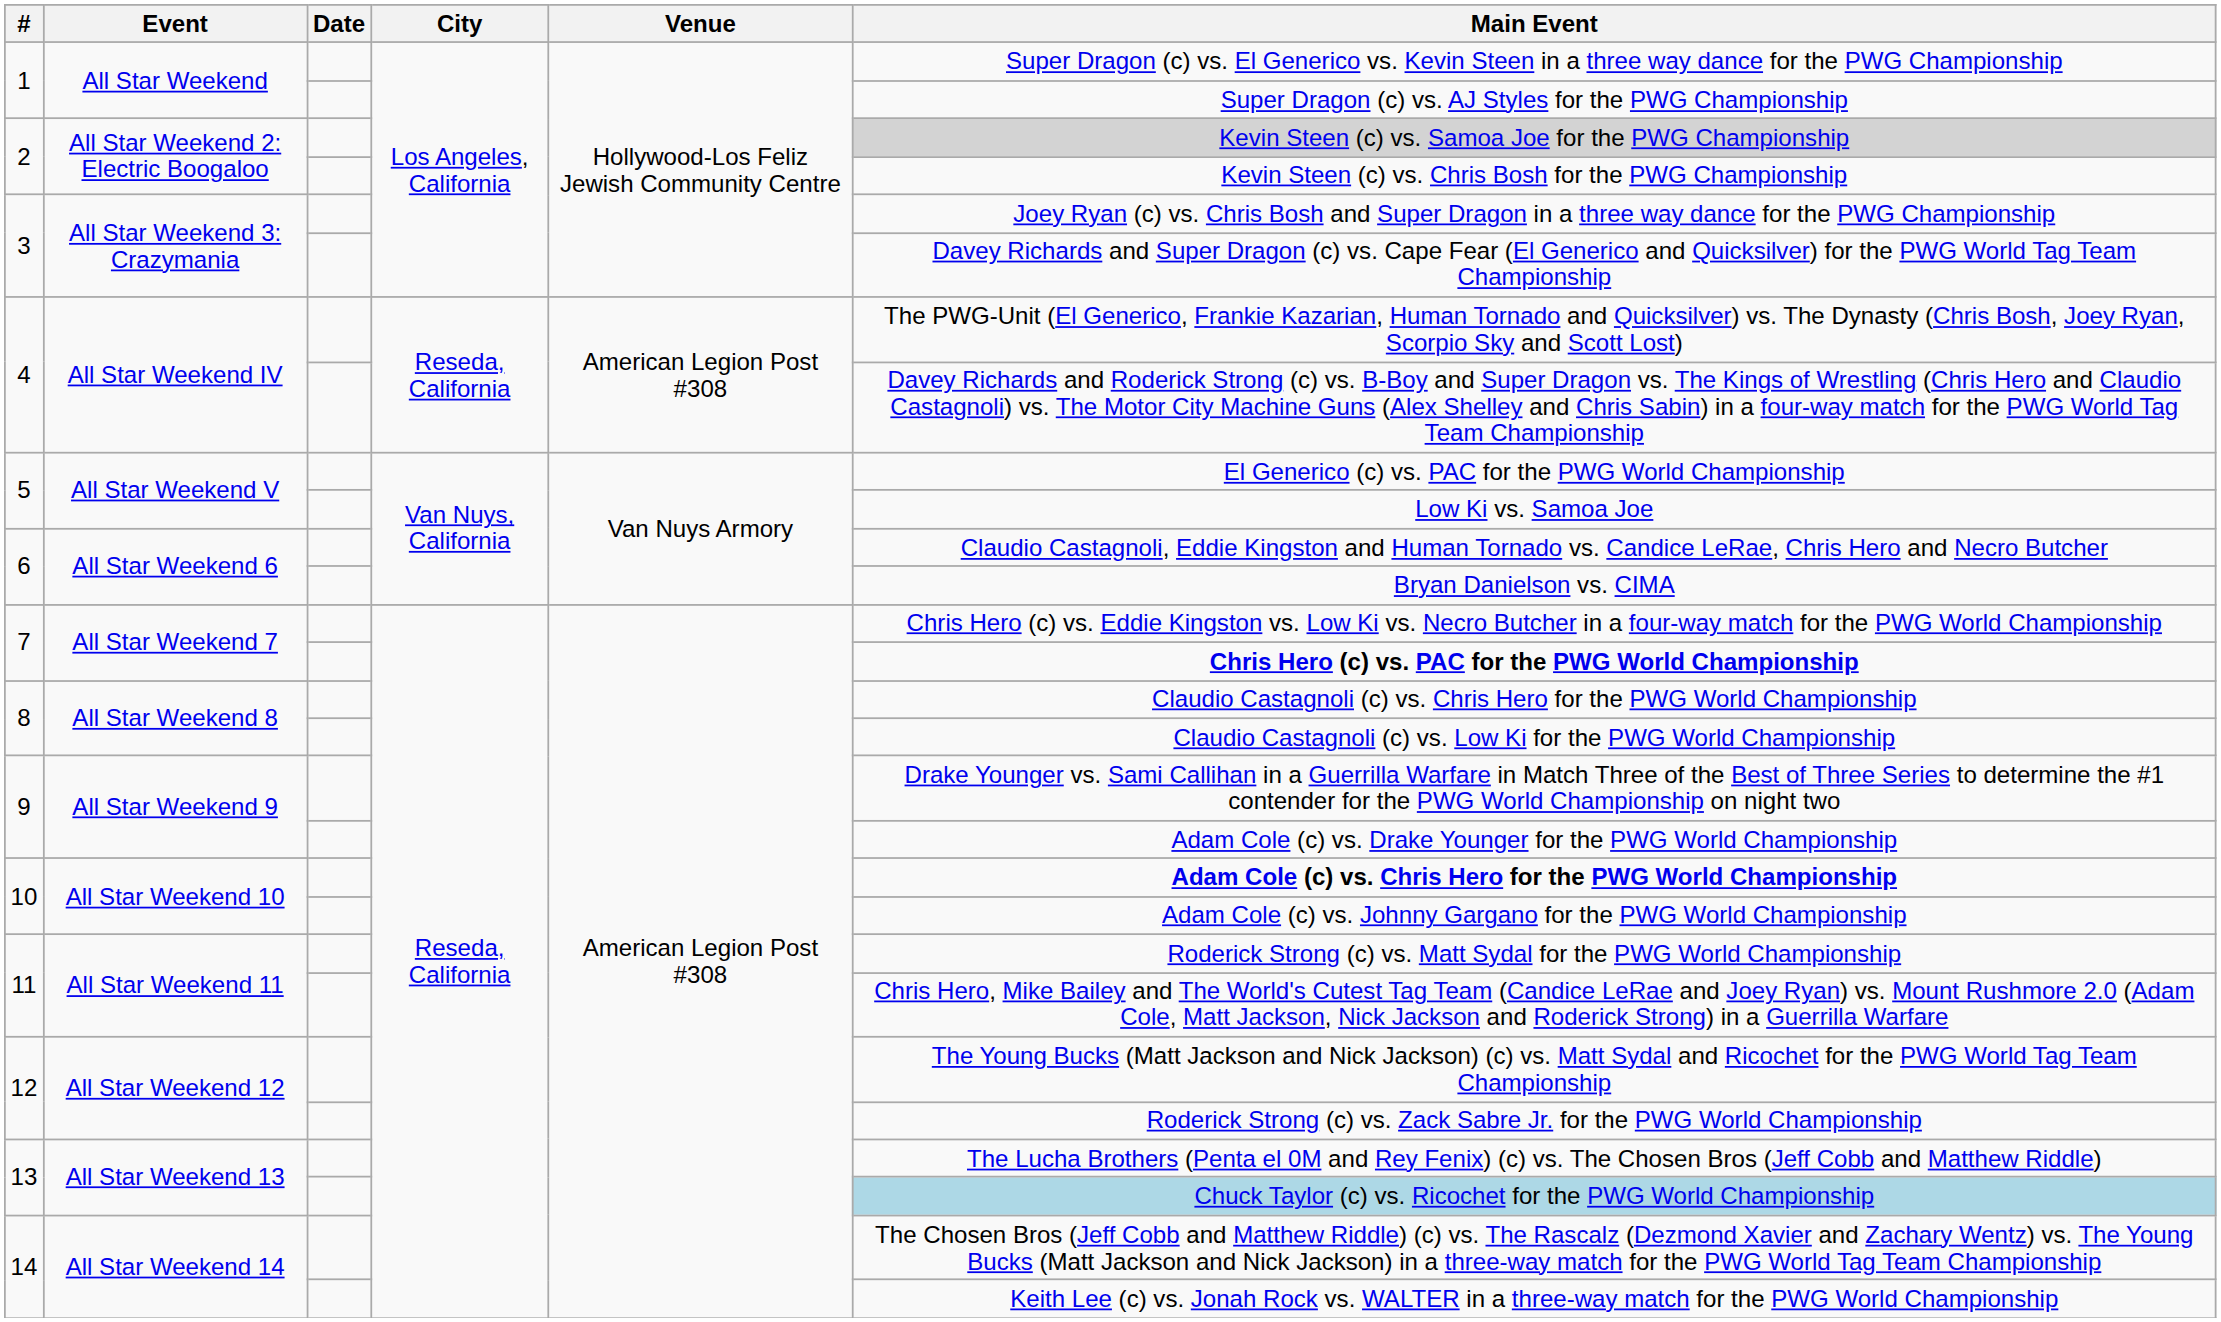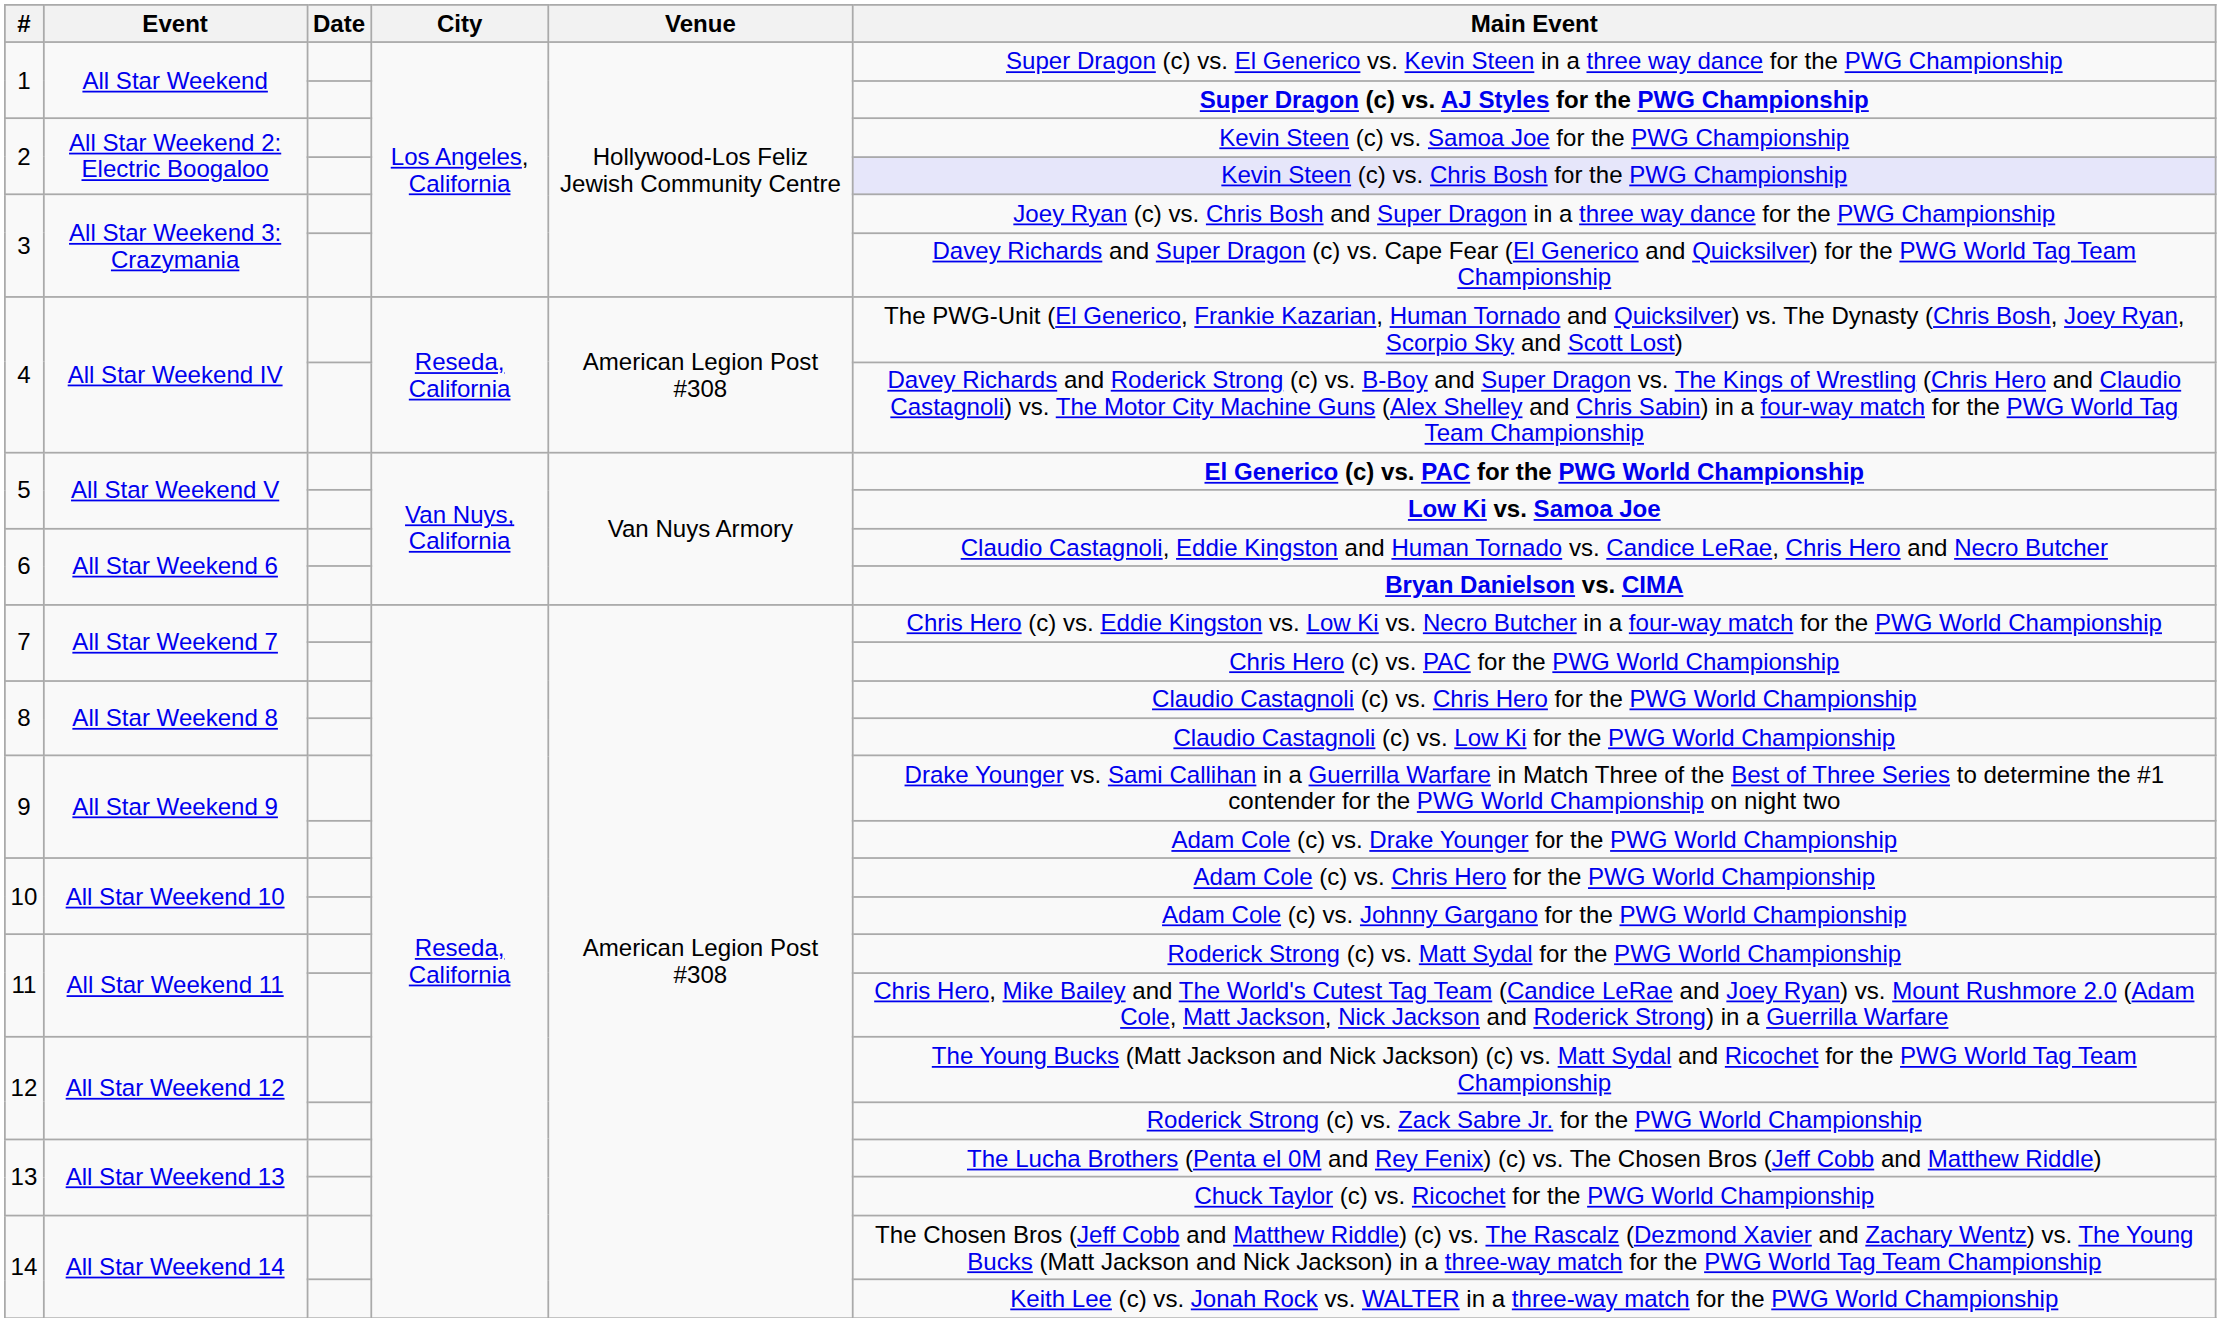(1534, 99) normal -> (1534, 99) bold
(1534, 137) lightgrey background -> (1534, 137) no background
(1534, 175) no background -> (1534, 175) lavender background
(1534, 471) normal -> (1534, 471) bold
(1534, 509) normal -> (1534, 509) bold
(1534, 585) normal -> (1534, 585) bold
(1534, 661) bold -> (1534, 661) normal
(1534, 877) bold -> (1534, 877) normal
(1534, 1196) lightblue background -> (1534, 1196) no background
